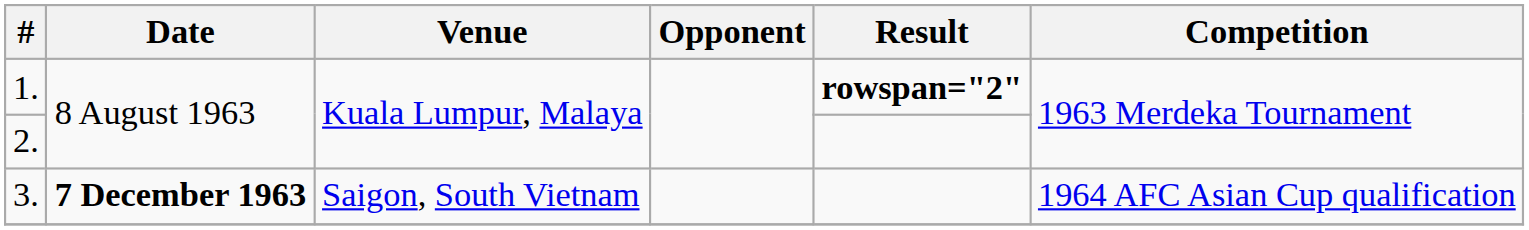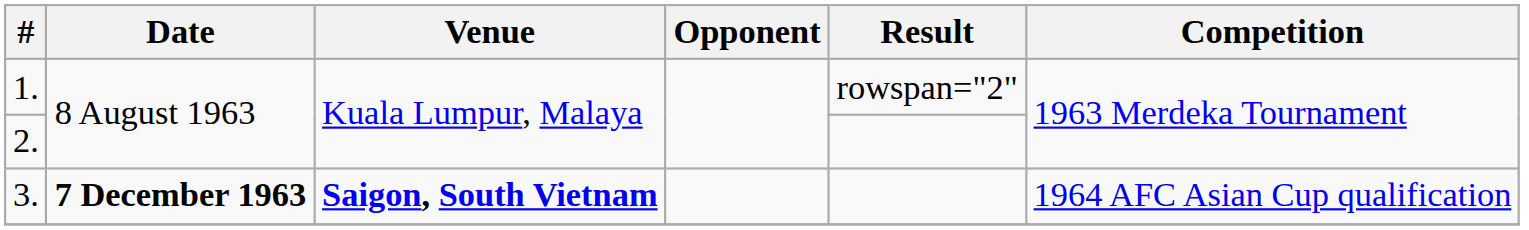(922, 86) bold -> (927, 86) normal
(481, 195) normal -> (490, 195) bold
